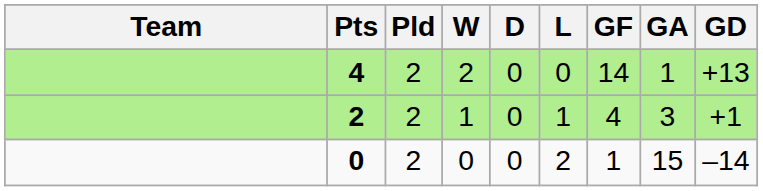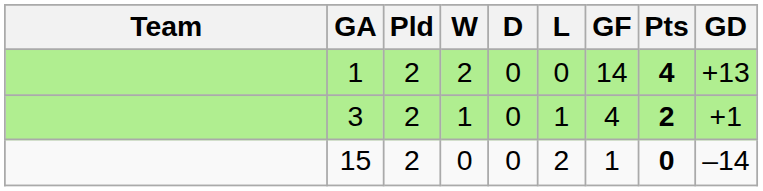columns swapped: (356, 26) <-> (667, 26)
